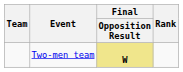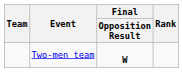(125, 60) khaki background -> (125, 60) no background
